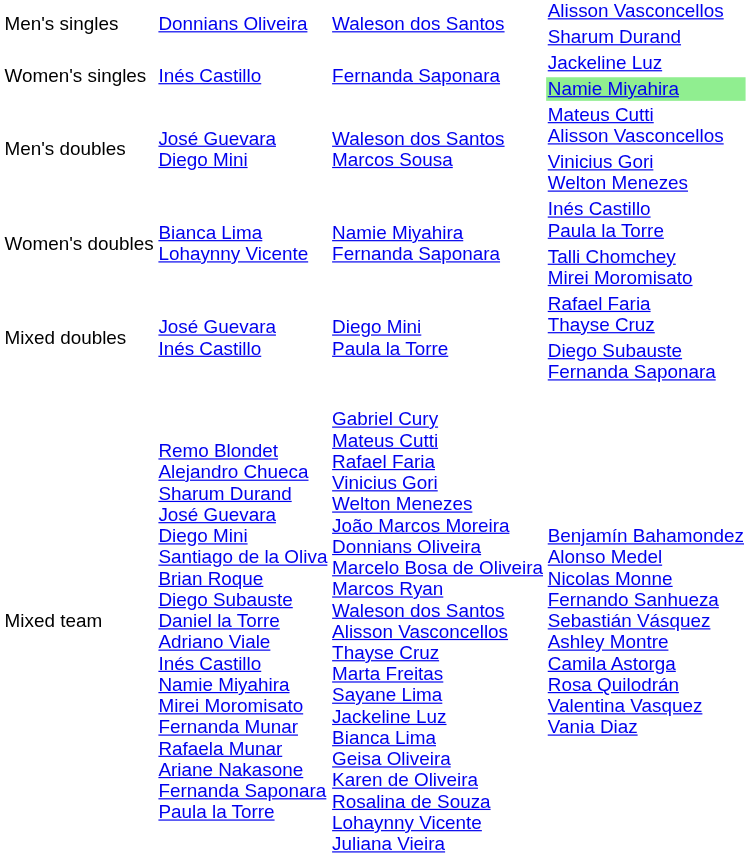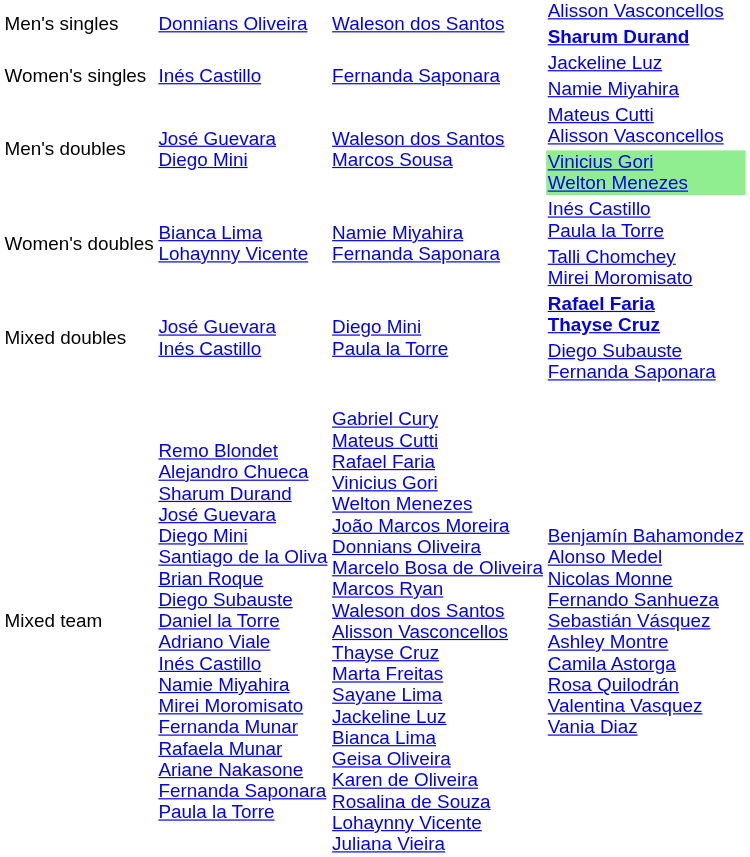(614, 37) normal -> (619, 37) bold
(613, 88) lightgreen background -> (613, 88) no background
(618, 172) no background -> (618, 172) lightgreen background
(601, 314) normal -> (604, 314) bold
